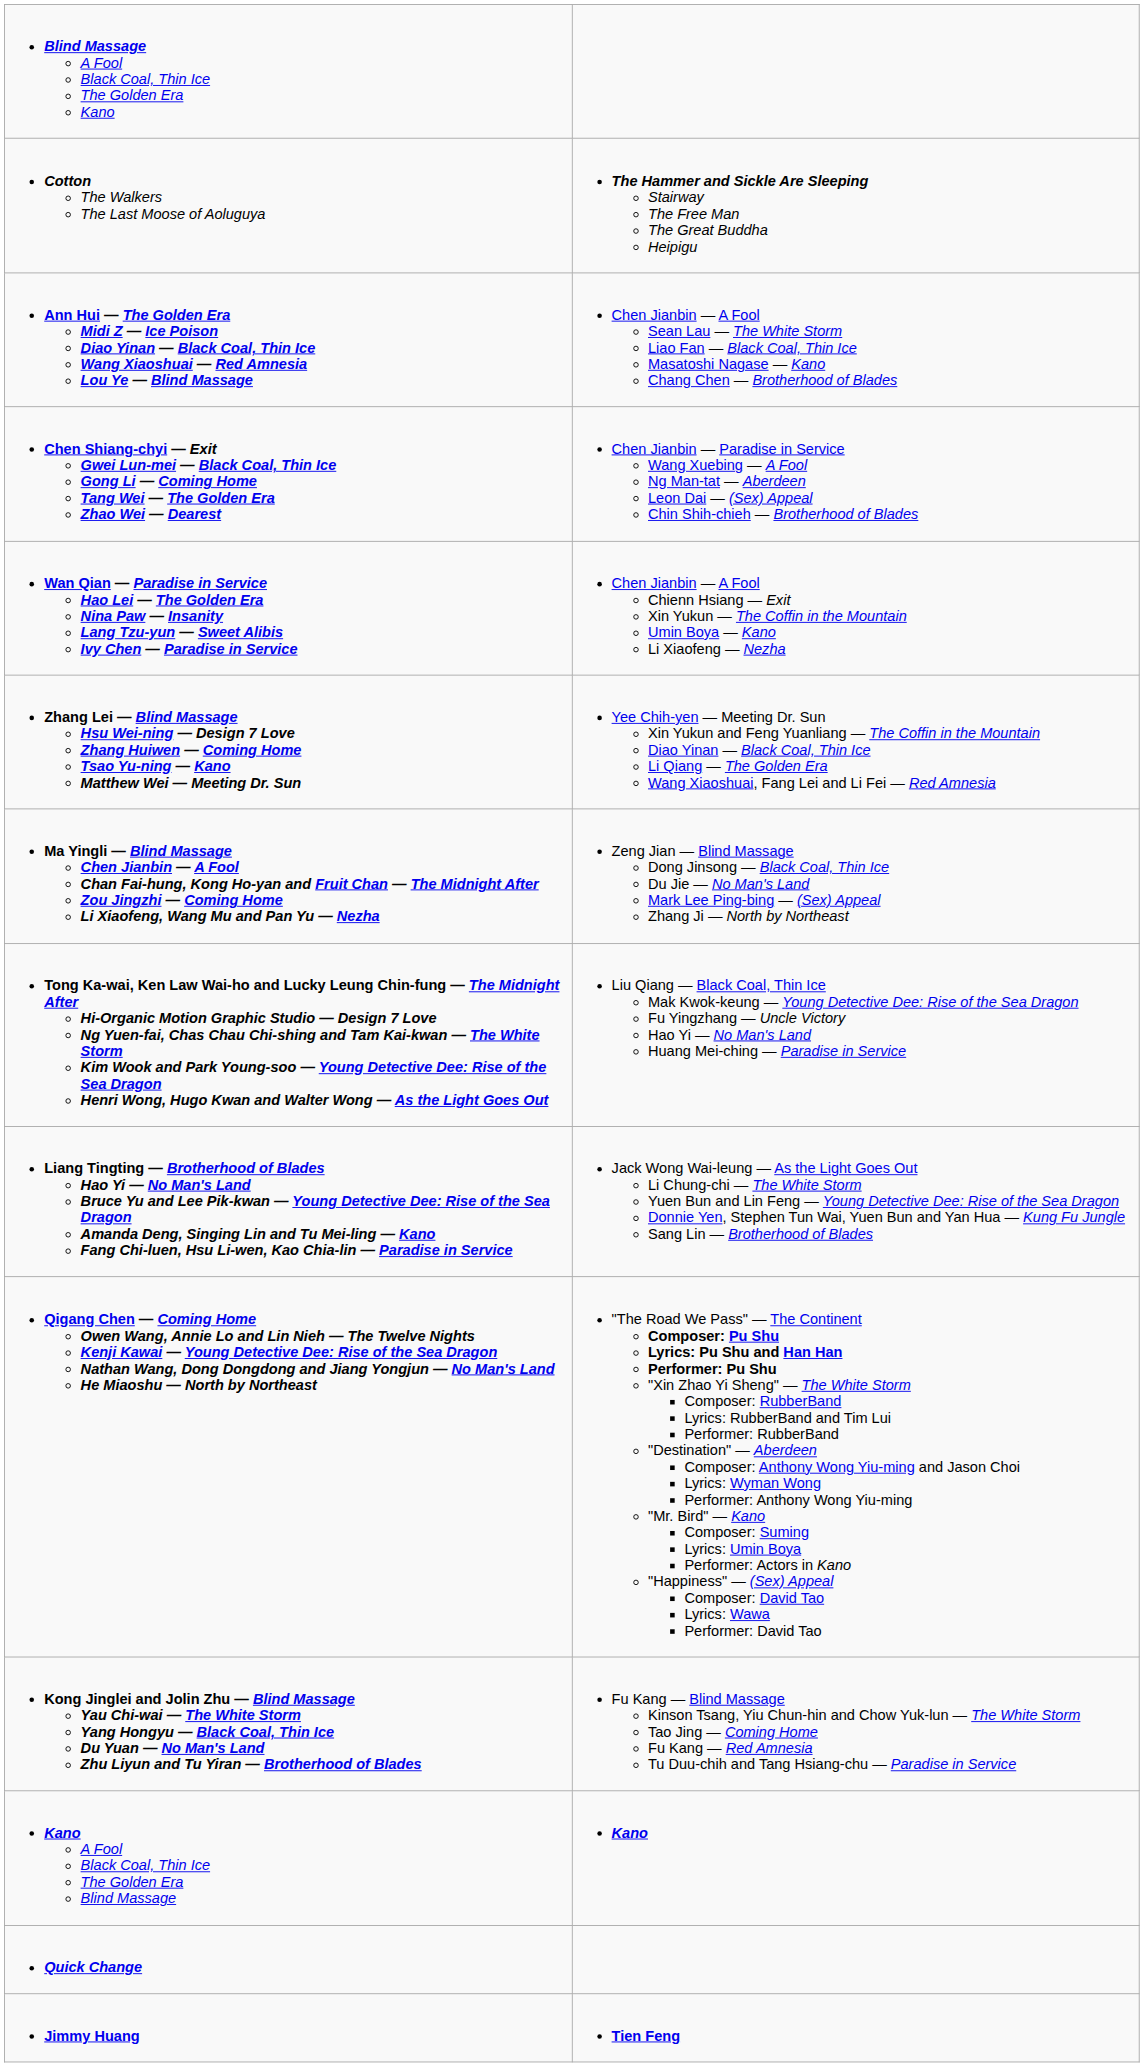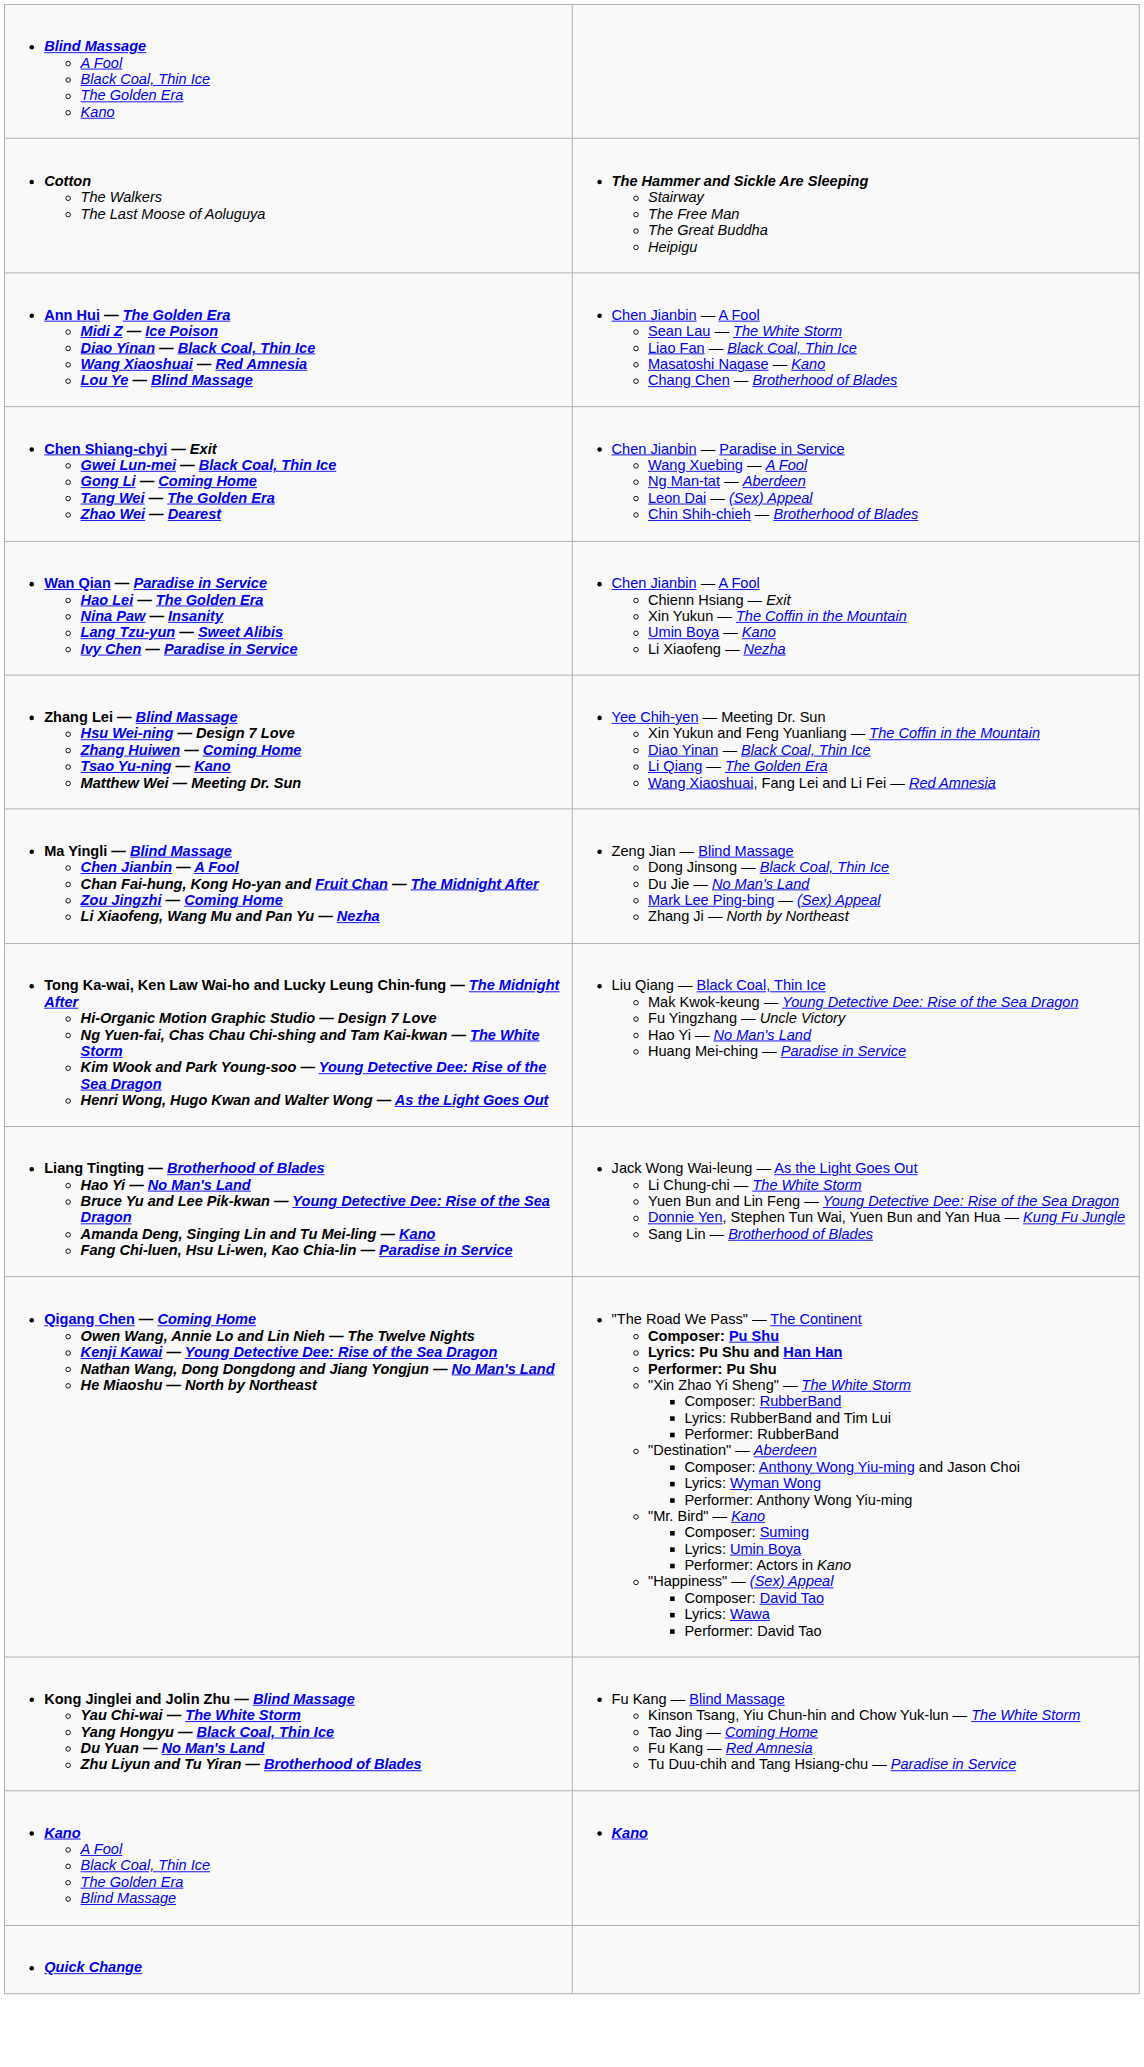- row: (288, 2036)
